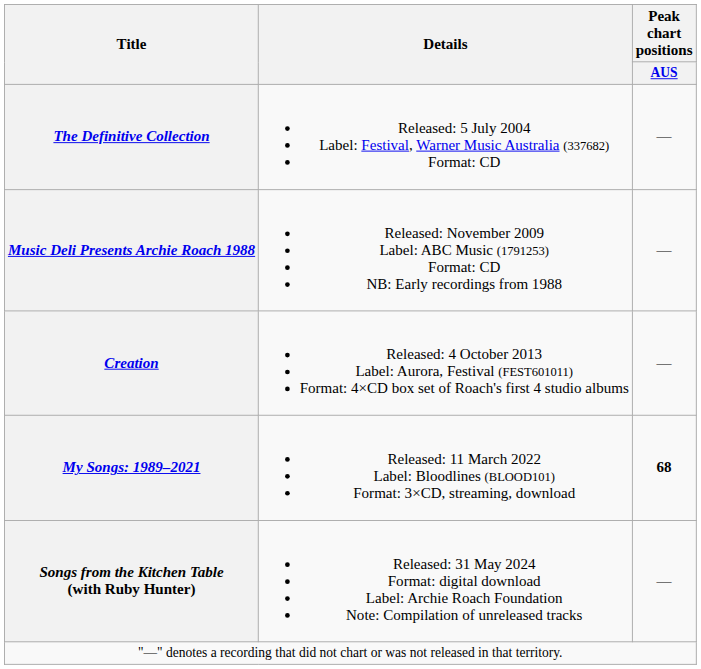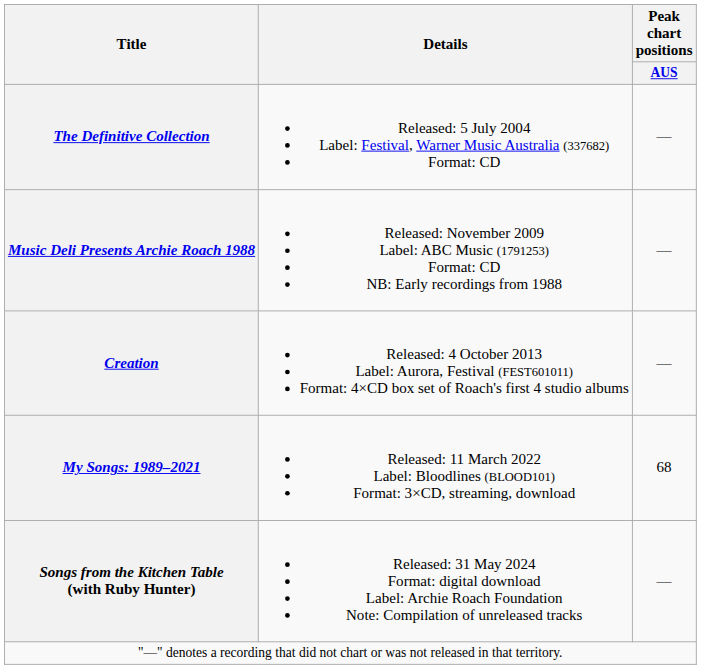(664, 467) bold -> (664, 467) normal
